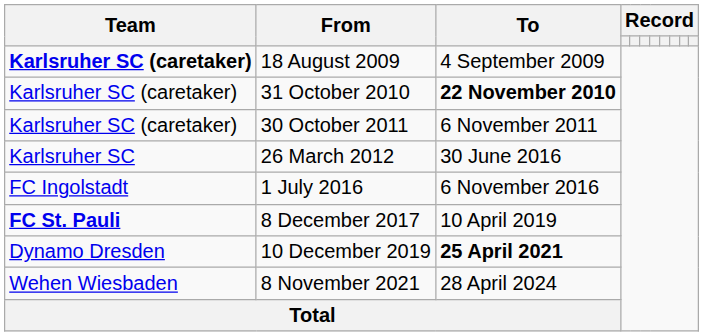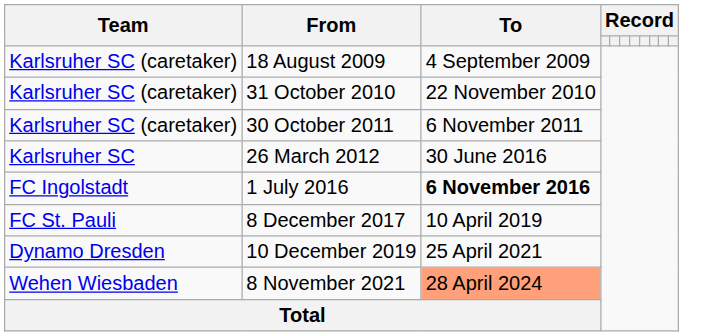(130, 61) bold -> (123, 61) normal
(528, 93) bold -> (511, 93) normal
(520, 188) normal -> (508, 188) bold
(65, 219) bold -> (63, 219) normal
(501, 251) bold -> (484, 251) normal
(499, 283) no background -> (484, 283) lightsalmon background
